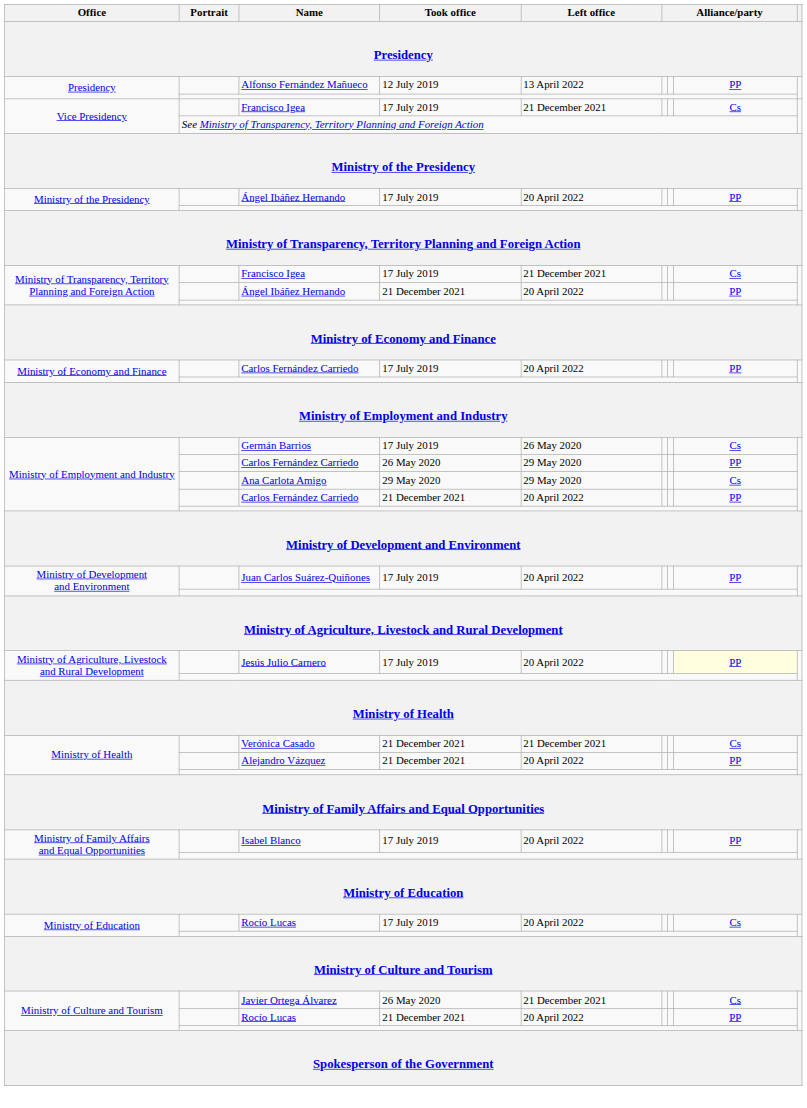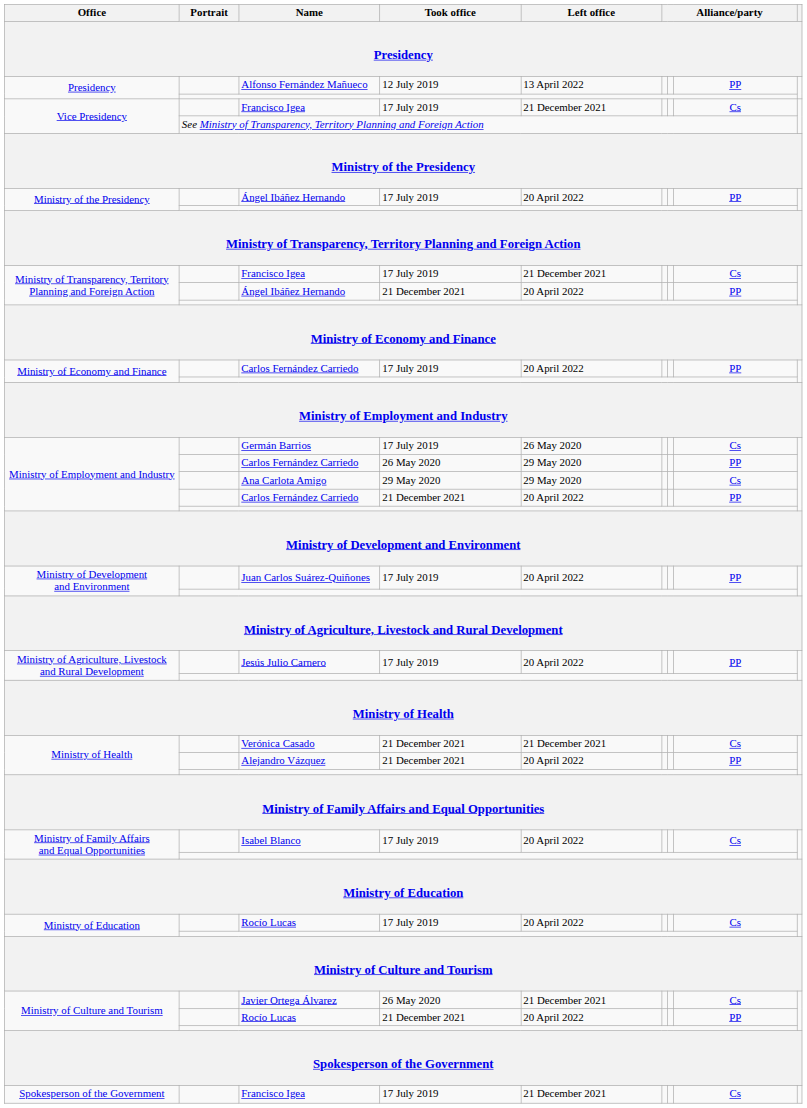(735, 662) lightyellow background -> (735, 662) no background
(735, 841) PP -> (735, 841) Cs
+ row: (92, 1094)
